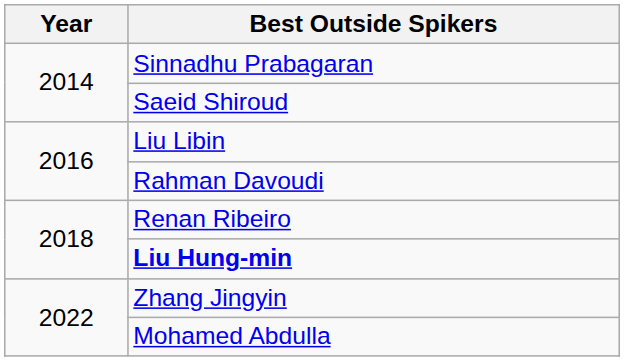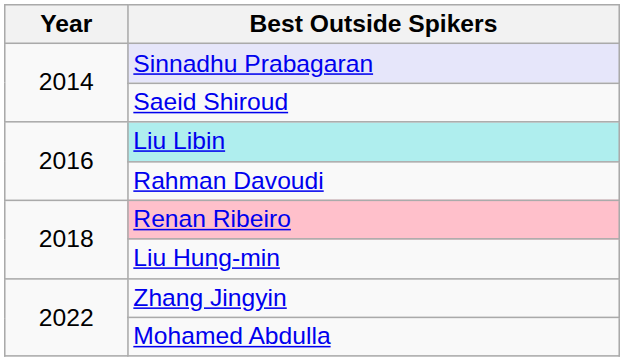(253, 63) no background -> (253, 63) lavender background
(179, 141) no background -> (179, 141) paleturquoise background
(212, 219) no background -> (212, 219) pink background
(213, 258) bold -> (207, 258) normal
